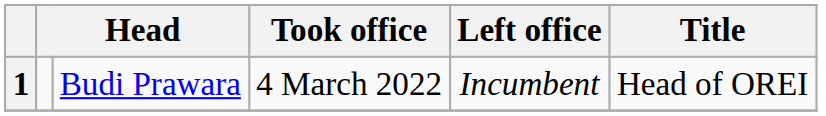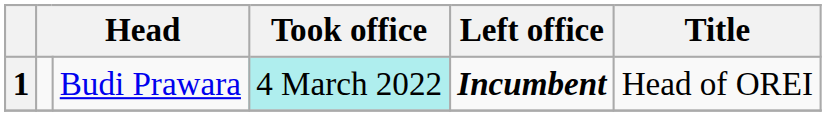(349, 83) no background -> (349, 83) paleturquoise background
(529, 83) normal -> (532, 83) bold
